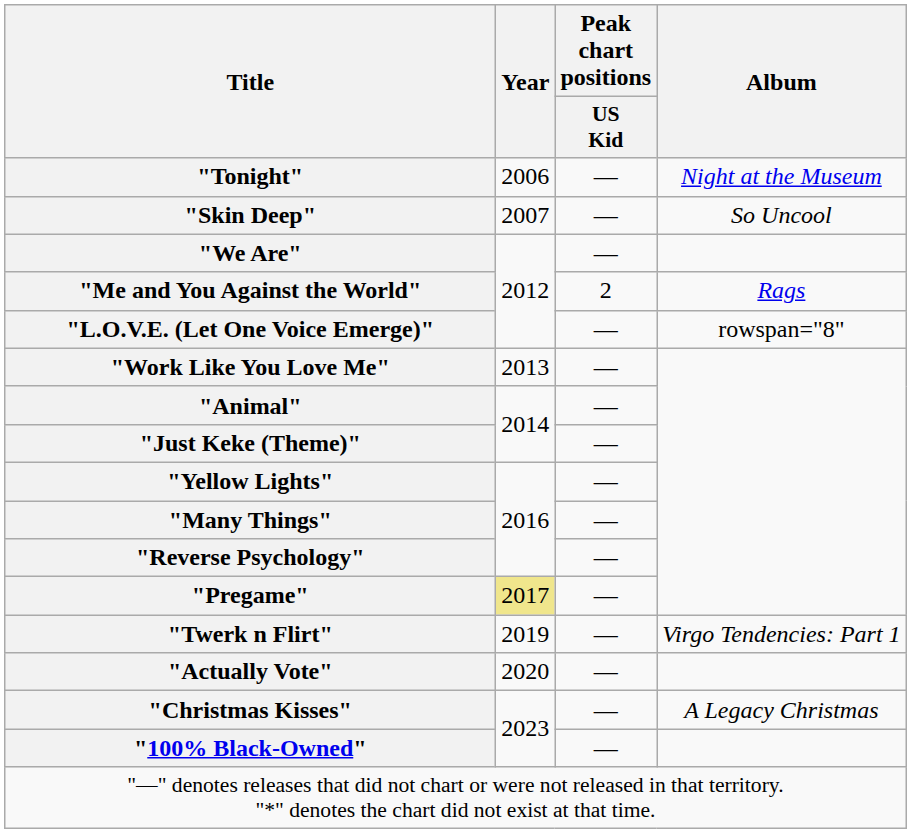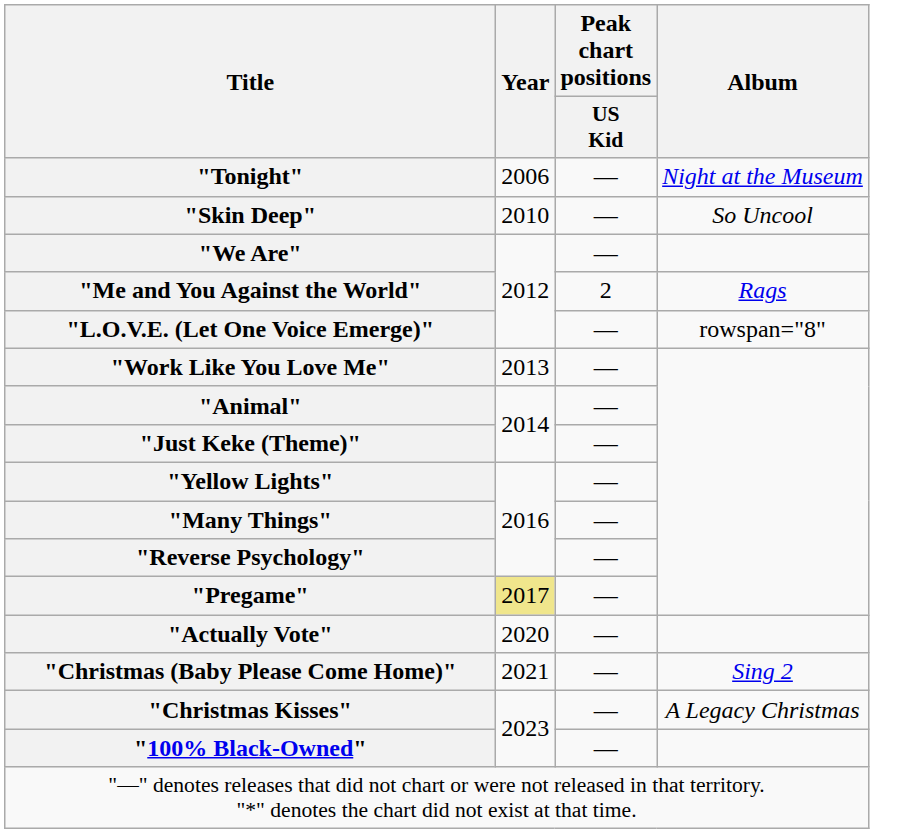(525, 214) 2007 -> (525, 214) 2010
- row: (250, 633)
+ row: (250, 671)
